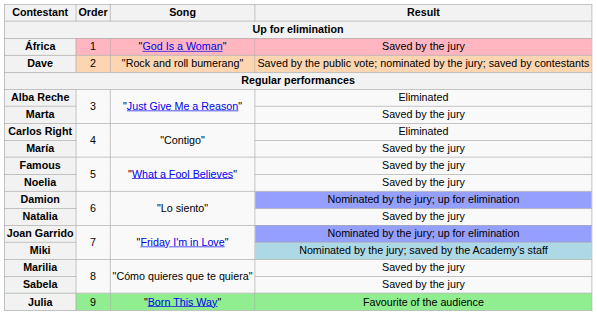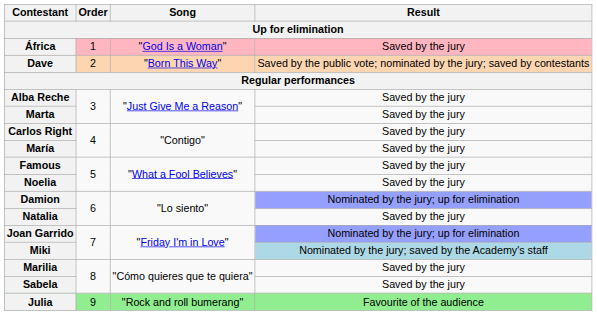(183, 64) "Rock and roll bumerang" -> (183, 64) "Born This Way"
(423, 98) Eliminated -> (423, 98) Saved by the jury
(423, 132) Eliminated -> (423, 132) Saved by the jury
(183, 302) "Born This Way" -> (183, 302) "Rock and roll bumerang"
